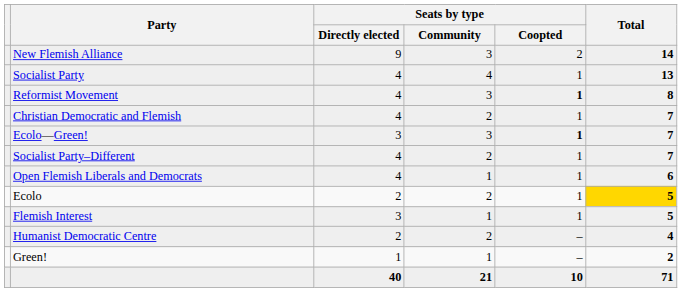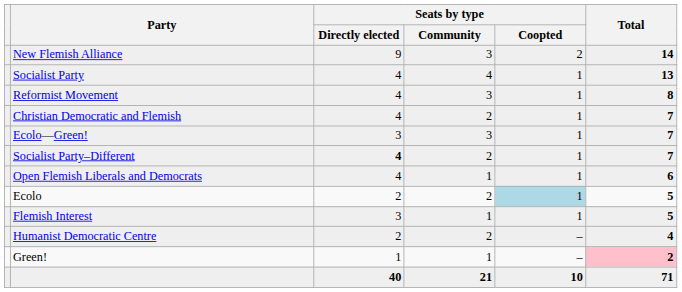(580, 95) bold -> (580, 95) normal
(580, 136) bold -> (580, 136) normal
(398, 156) normal -> (398, 156) bold
(580, 196) no background -> (580, 196) lightblue background
(670, 196) gold background -> (670, 196) no background
(670, 257) no background -> (670, 257) pink background
